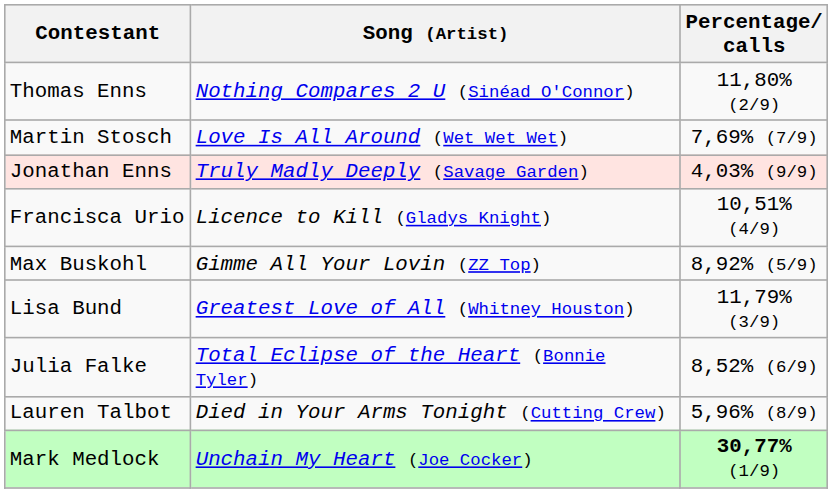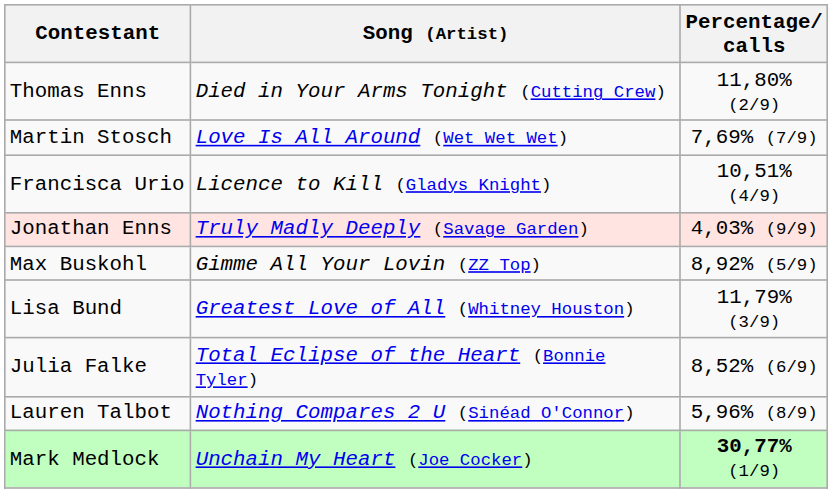(415, 92) Nothing Compares 2 U (Sinéad O'Connor) -> (431, 92) Died in Your Arms Tonight (Cutting Crew)
rows swapped: (97, 217) <-> (91, 171)
(431, 413) Died in Your Arms Tonight (Cutting Crew) -> (415, 413) Nothing Compares 2 U (Sinéad O'Connor)
